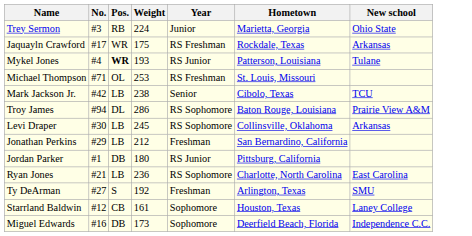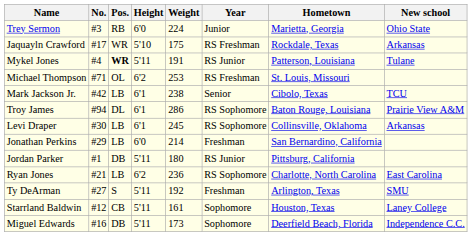+ column: (149, 12)
(142, 61) 193 -> (176, 61) 191
(142, 142) 212 -> (176, 142) 214
